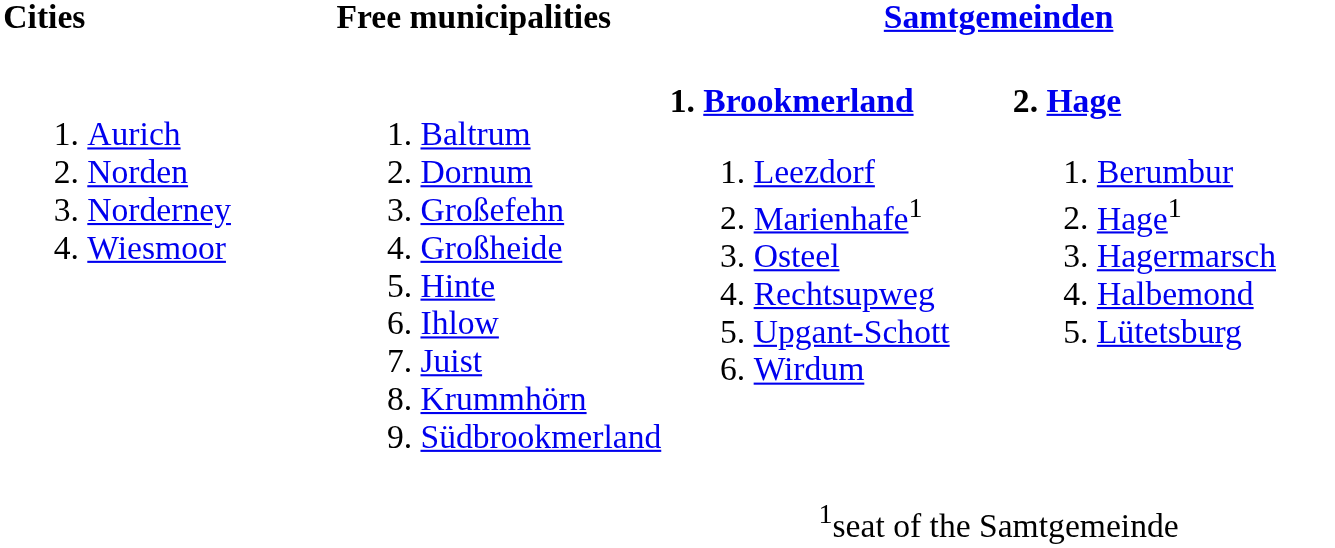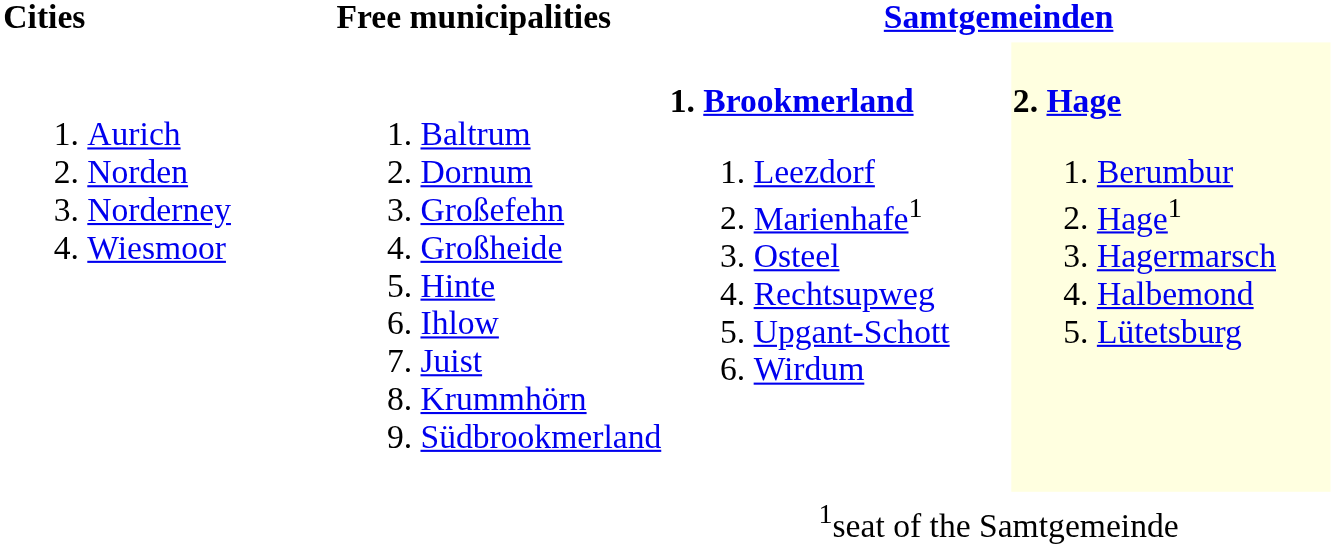(1170, 217) no background -> (1170, 217) lightyellow background
